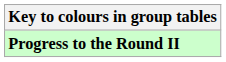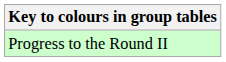(94, 43) bold -> (88, 43) normal
